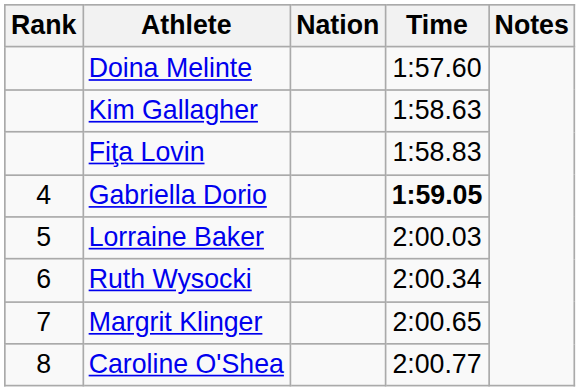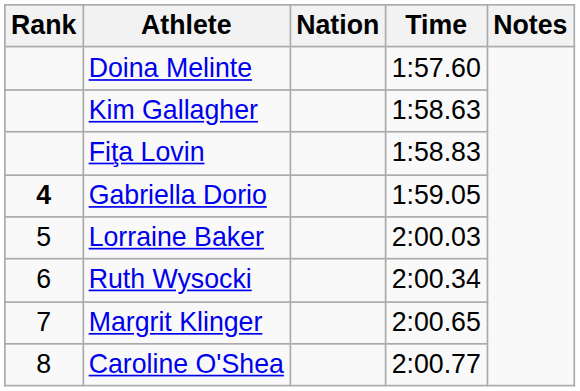(44, 195) normal -> (44, 195) bold
(437, 195) bold -> (436, 195) normal
